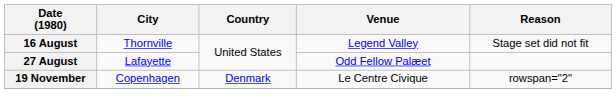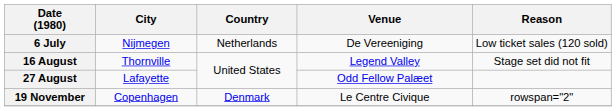+ row: (50, 43)
